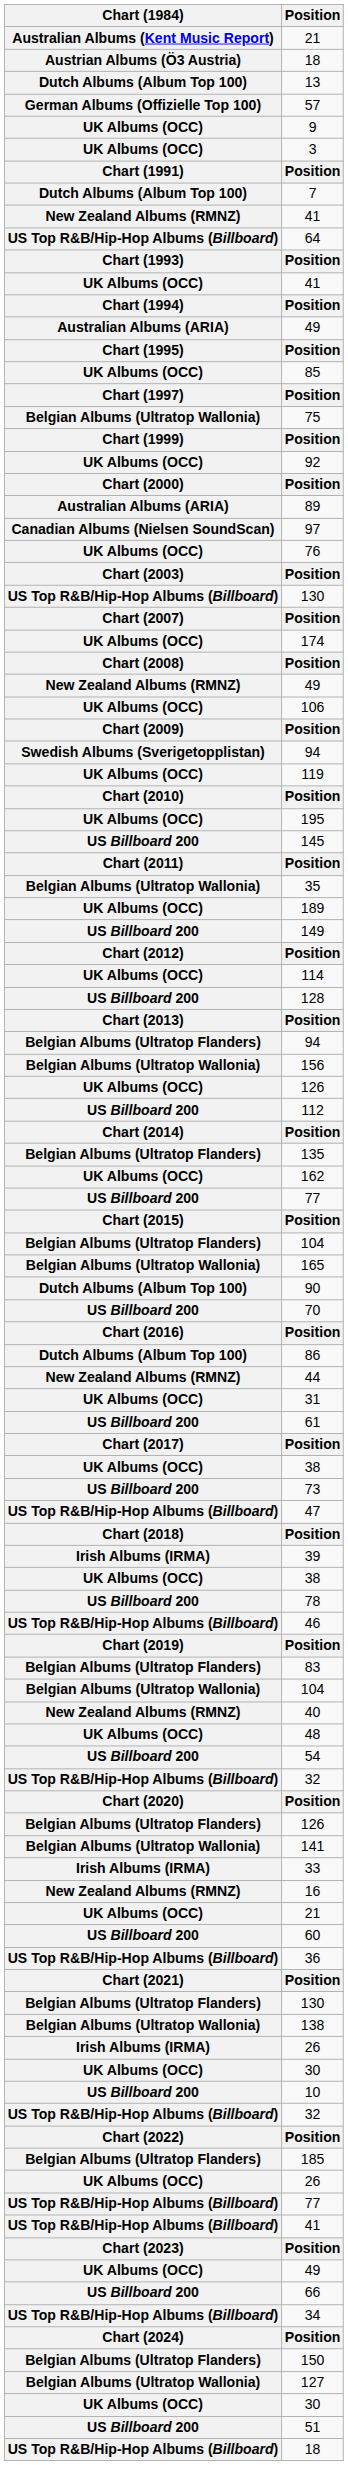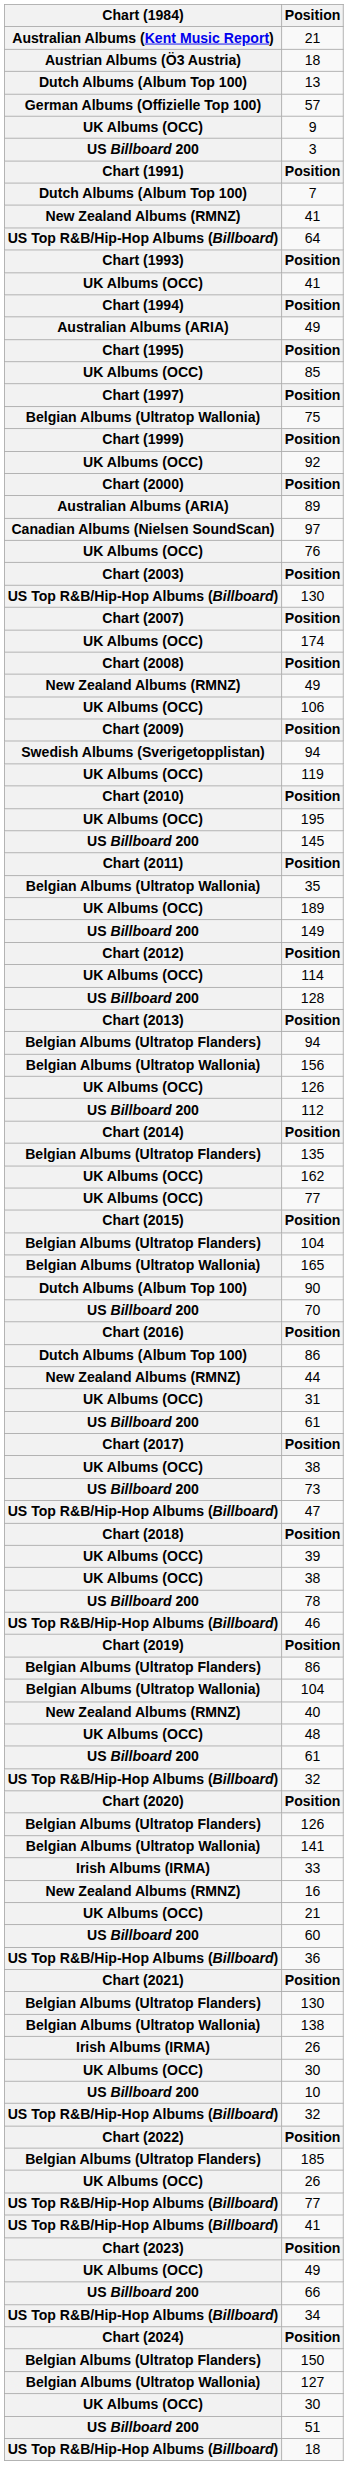(143, 149) UK Albums (OCC) -> (143, 149) US Billboard 200
(143, 1199) US Billboard 200 -> (143, 1199) UK Albums (OCC)
(143, 1556) Irish Albums (IRMA) -> (143, 1556) UK Albums (OCC)
(313, 1668) 83 -> (313, 1668) 86
(313, 1757) 54 -> (313, 1757) 61
